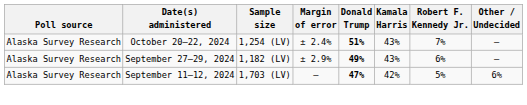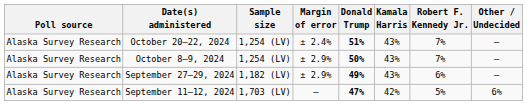+ row: (180, 58)
